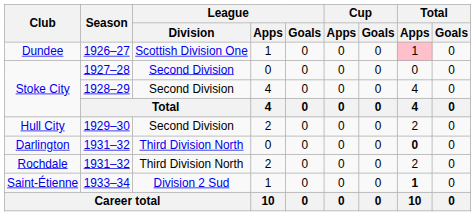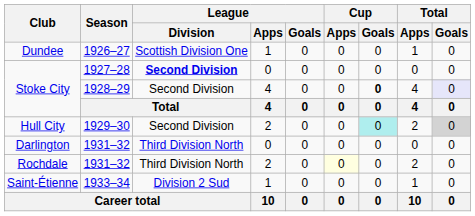(415, 51) pink background -> (415, 51) no background
(191, 70) normal -> (191, 70) bold
(378, 88) normal -> (378, 88) bold
(452, 88) no background -> (452, 88) lavender background
(378, 126) no background -> (378, 126) paleturquoise background
(452, 126) no background -> (452, 126) lightgrey background
(415, 145) bold -> (415, 145) normal
(341, 164) no background -> (341, 164) lightyellow background
(415, 182) bold -> (415, 182) normal
